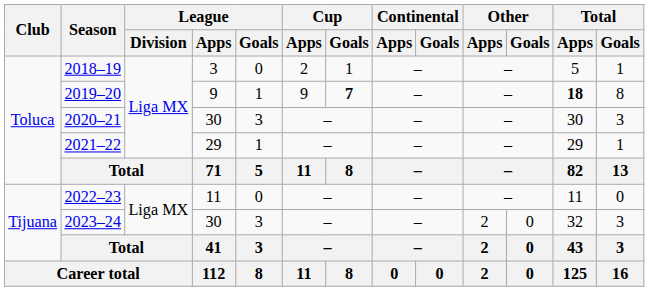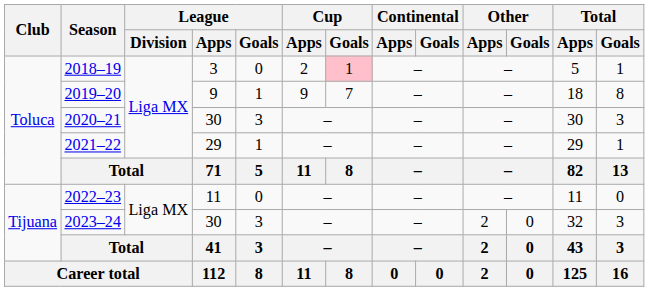(349, 68) no background -> (349, 68) pink background
(349, 94) bold -> (349, 94) normal
(575, 94) bold -> (575, 94) normal
